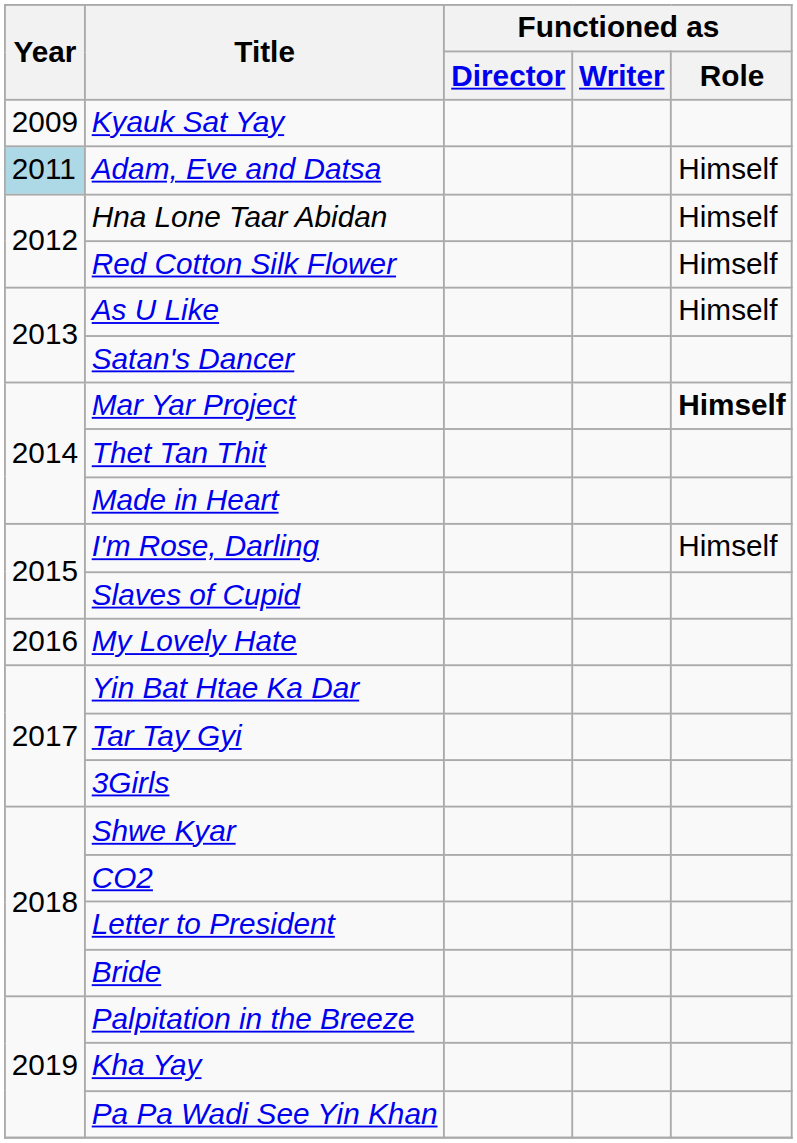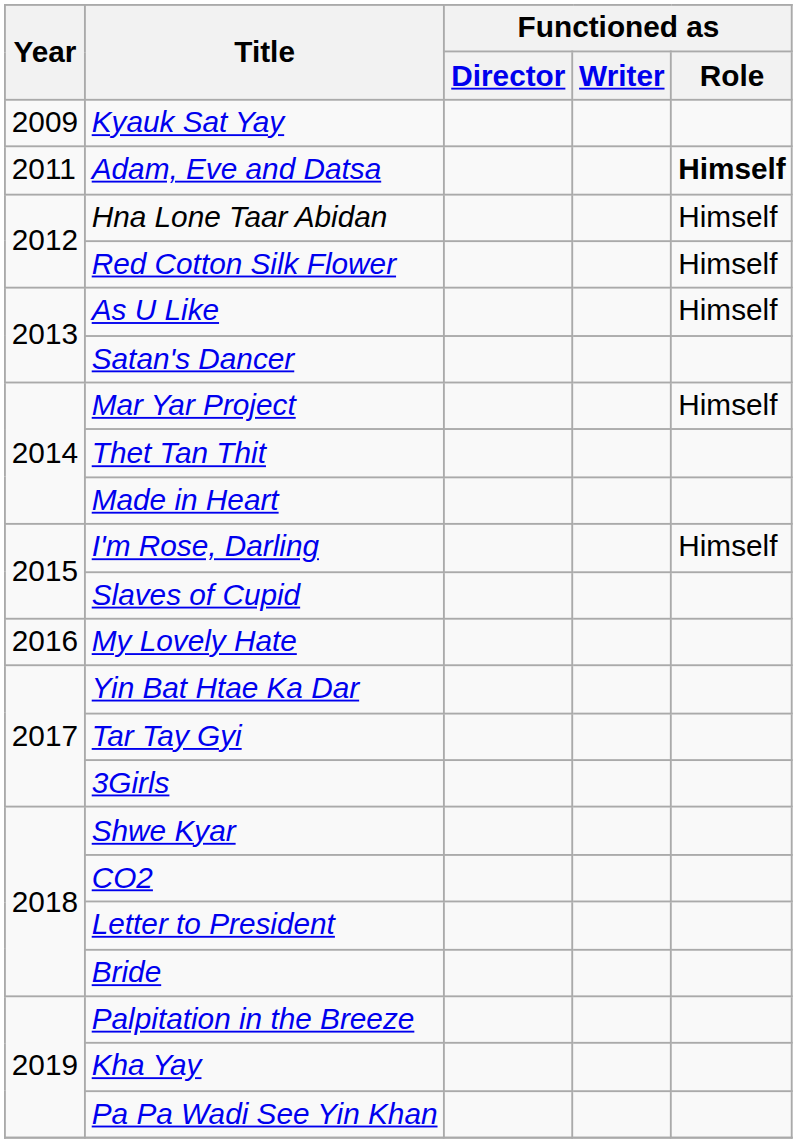(44, 169) lightblue background -> (44, 169) no background
(728, 169) normal -> (732, 169) bold
(732, 405) bold -> (728, 405) normal
